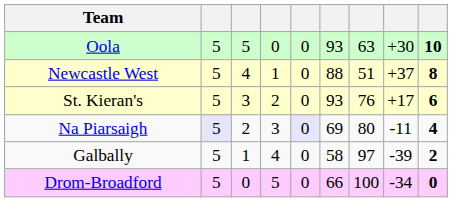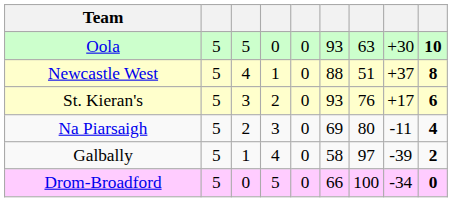(216, 127) lavender background -> (216, 127) no background
(305, 127) lavender background -> (305, 127) no background
